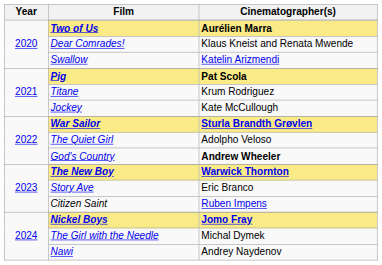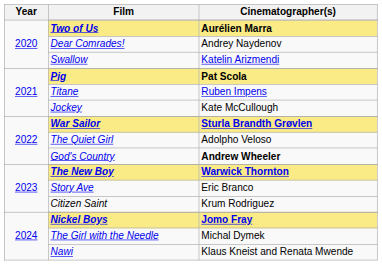(277, 44) Klaus Kneist and Renata Mwende -> (241, 44) Andrey Naydenov
(238, 92) Krum Rodriguez -> (234, 92) Ruben Impens
(234, 204) Ruben Impens -> (238, 204) Krum Rodriguez
(241, 252) Andrey Naydenov -> (277, 252) Klaus Kneist and Renata Mwende
